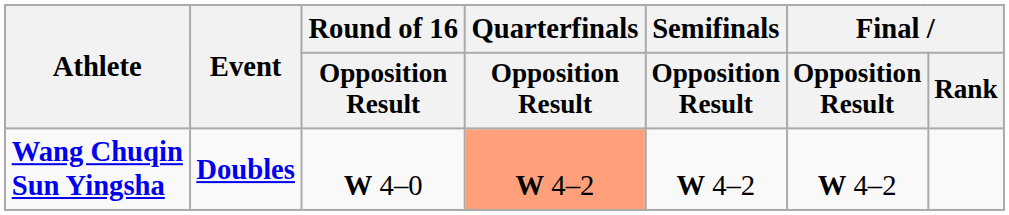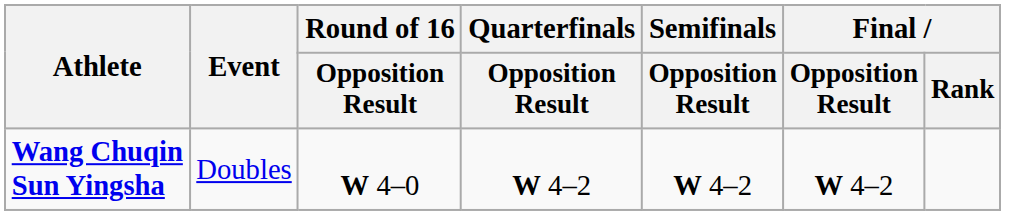(246, 169) bold -> (244, 169) normal
(555, 186) lightsalmon background -> (552, 186) no background
